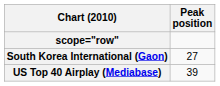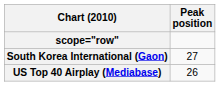(192, 72) 39 -> (192, 72) 26
